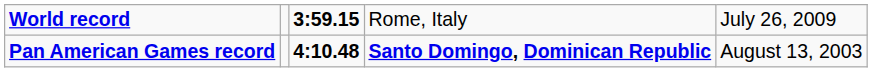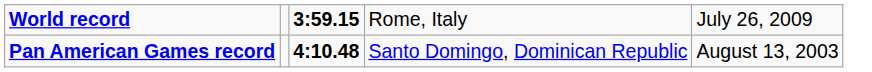(540, 50) bold -> (528, 50) normal
